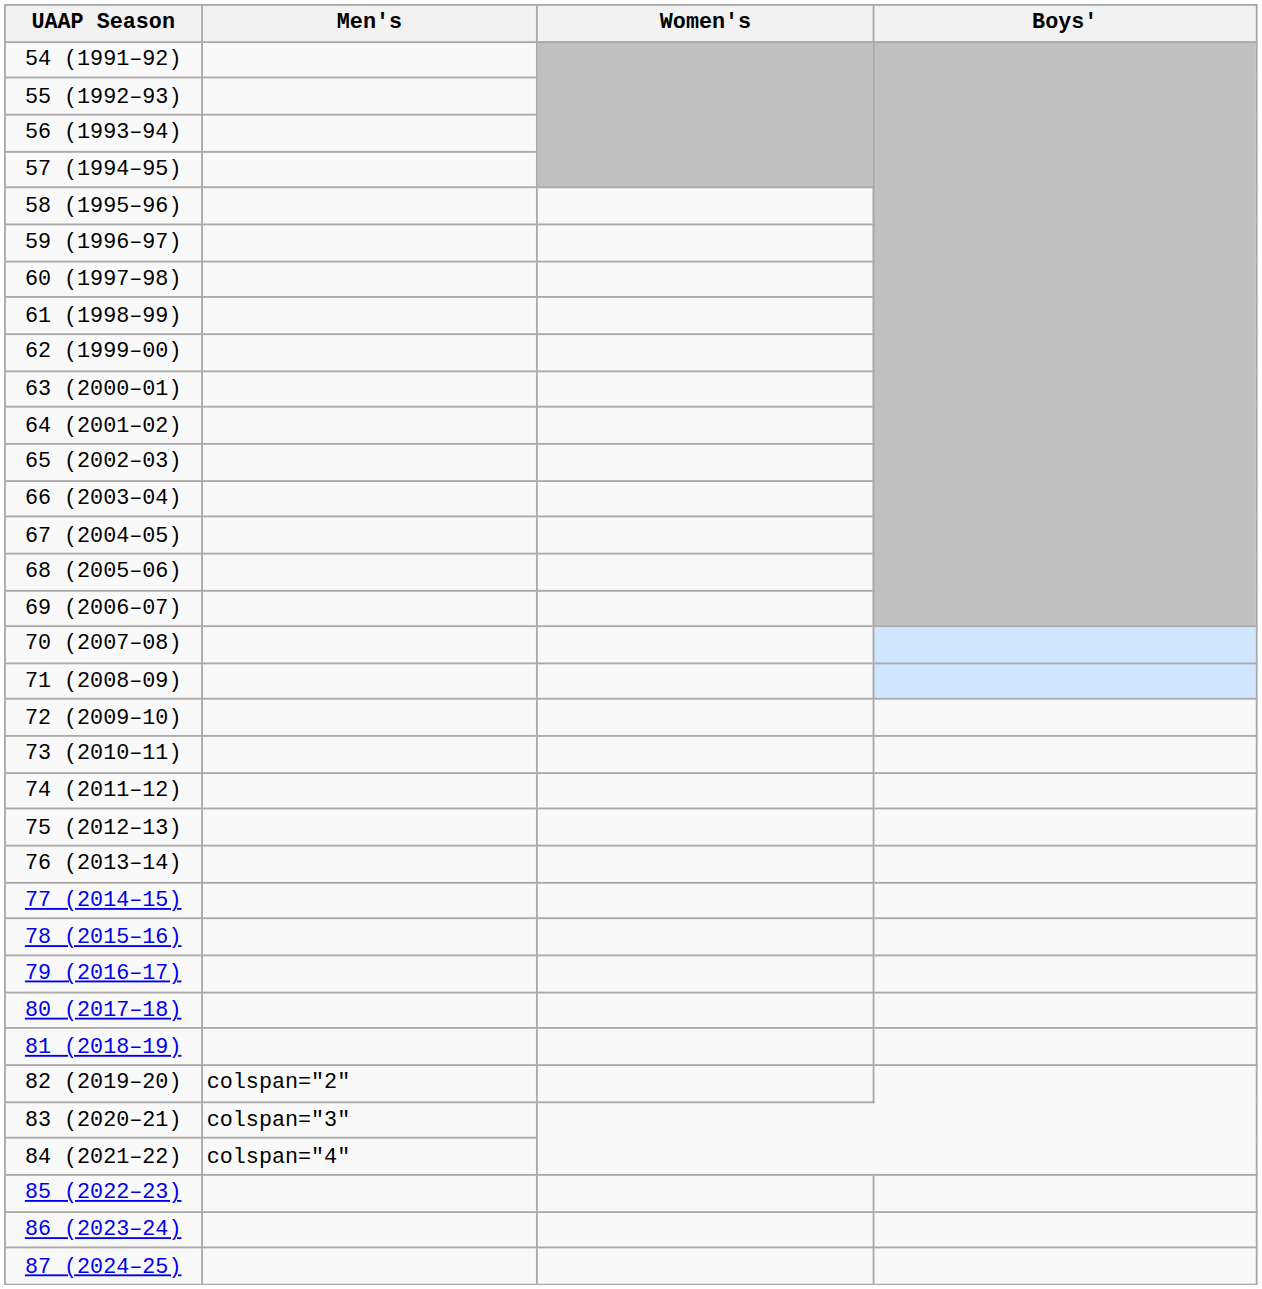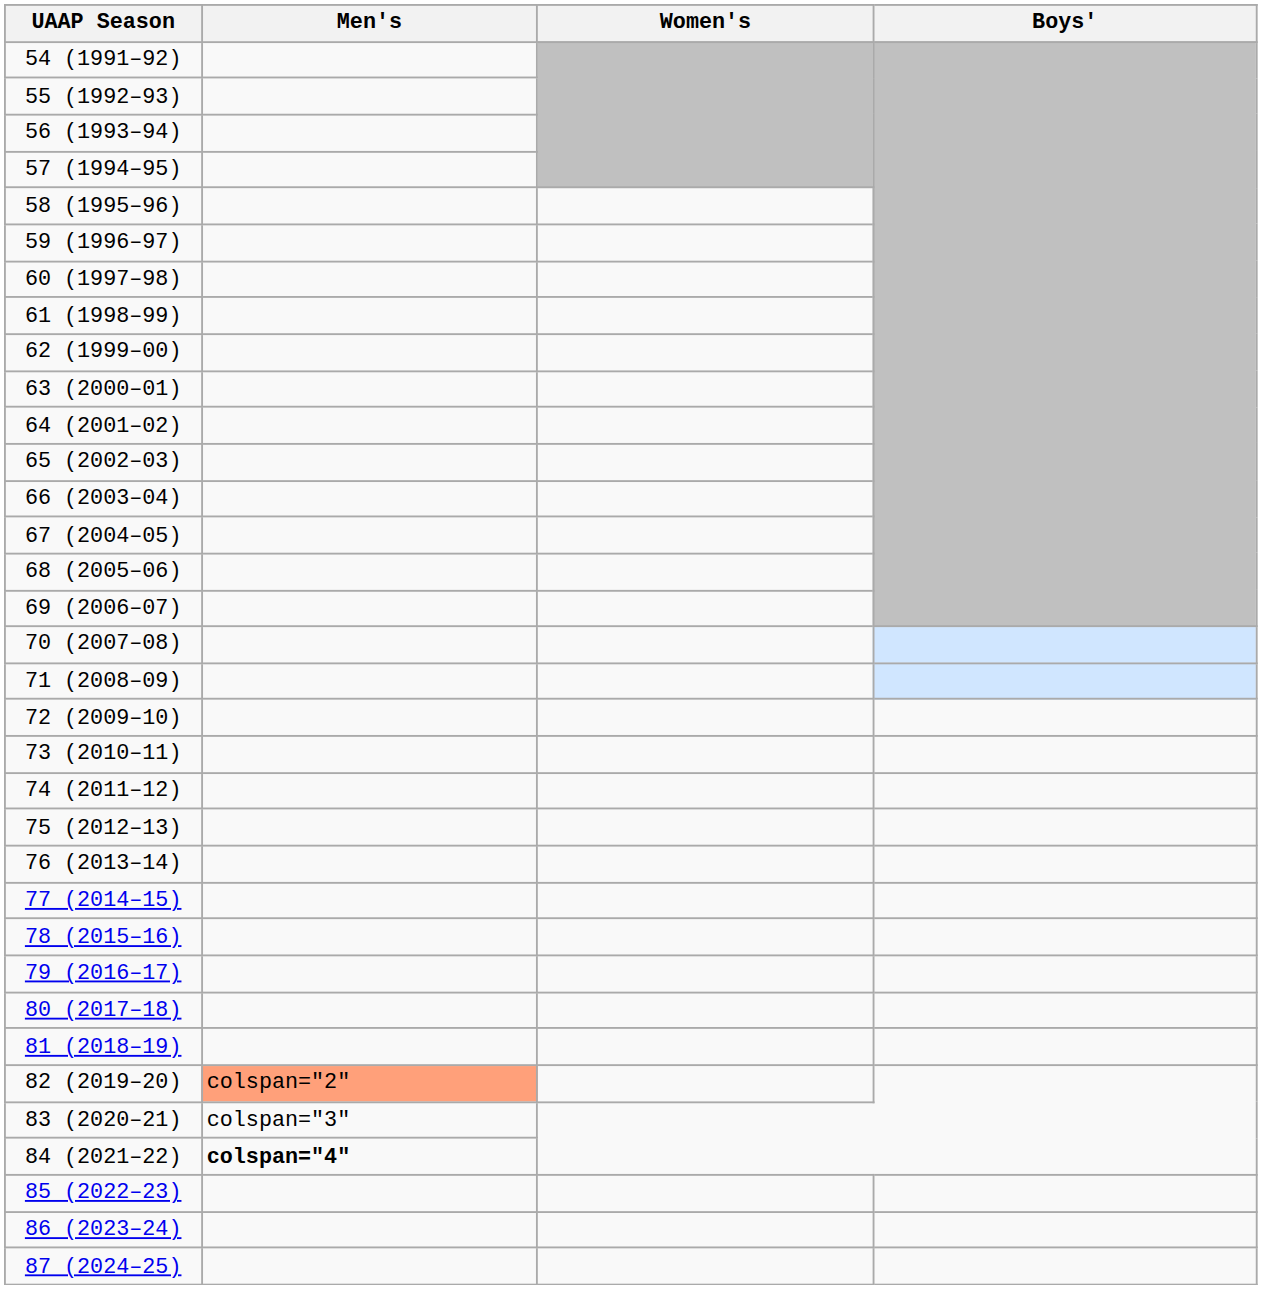(278, 1083) no background -> (278, 1083) lightsalmon background
(278, 1156) normal -> (278, 1156) bold
